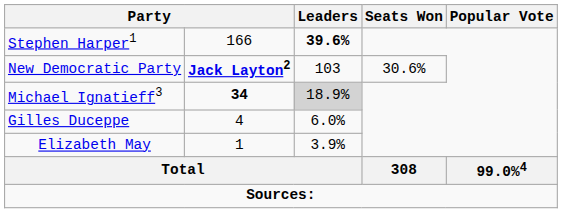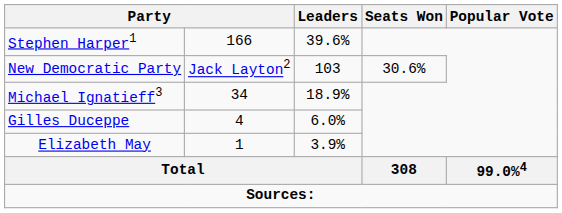(328, 42) bold -> (328, 42) normal
(239, 69) bold -> (239, 69) normal
(239, 96) bold -> (239, 96) normal
(328, 96) lightgrey background -> (328, 96) no background
